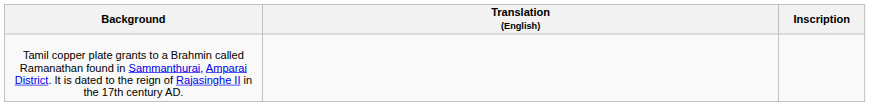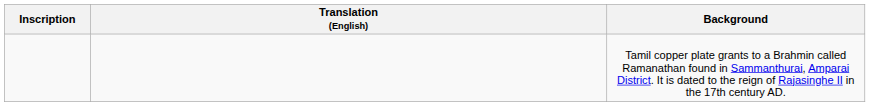columns swapped: (133, 19) <-> (822, 19)
